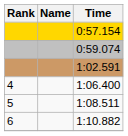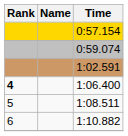(10, 85) normal -> (10, 85) bold
